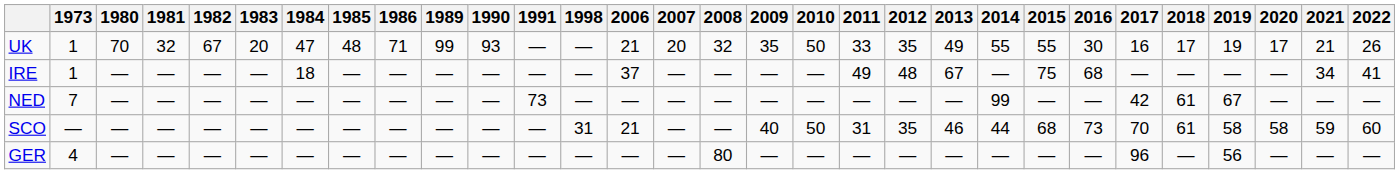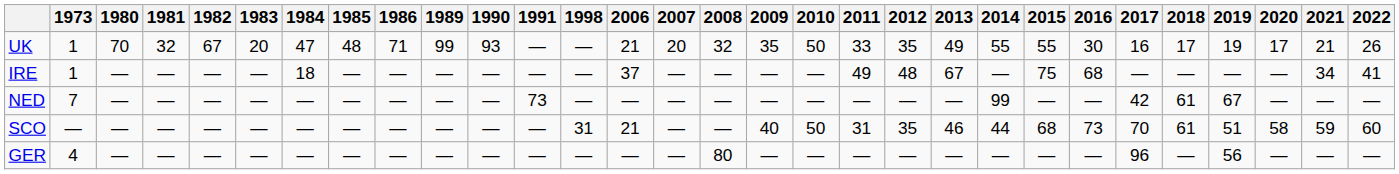(1232, 127) 58 -> (1232, 127) 51
